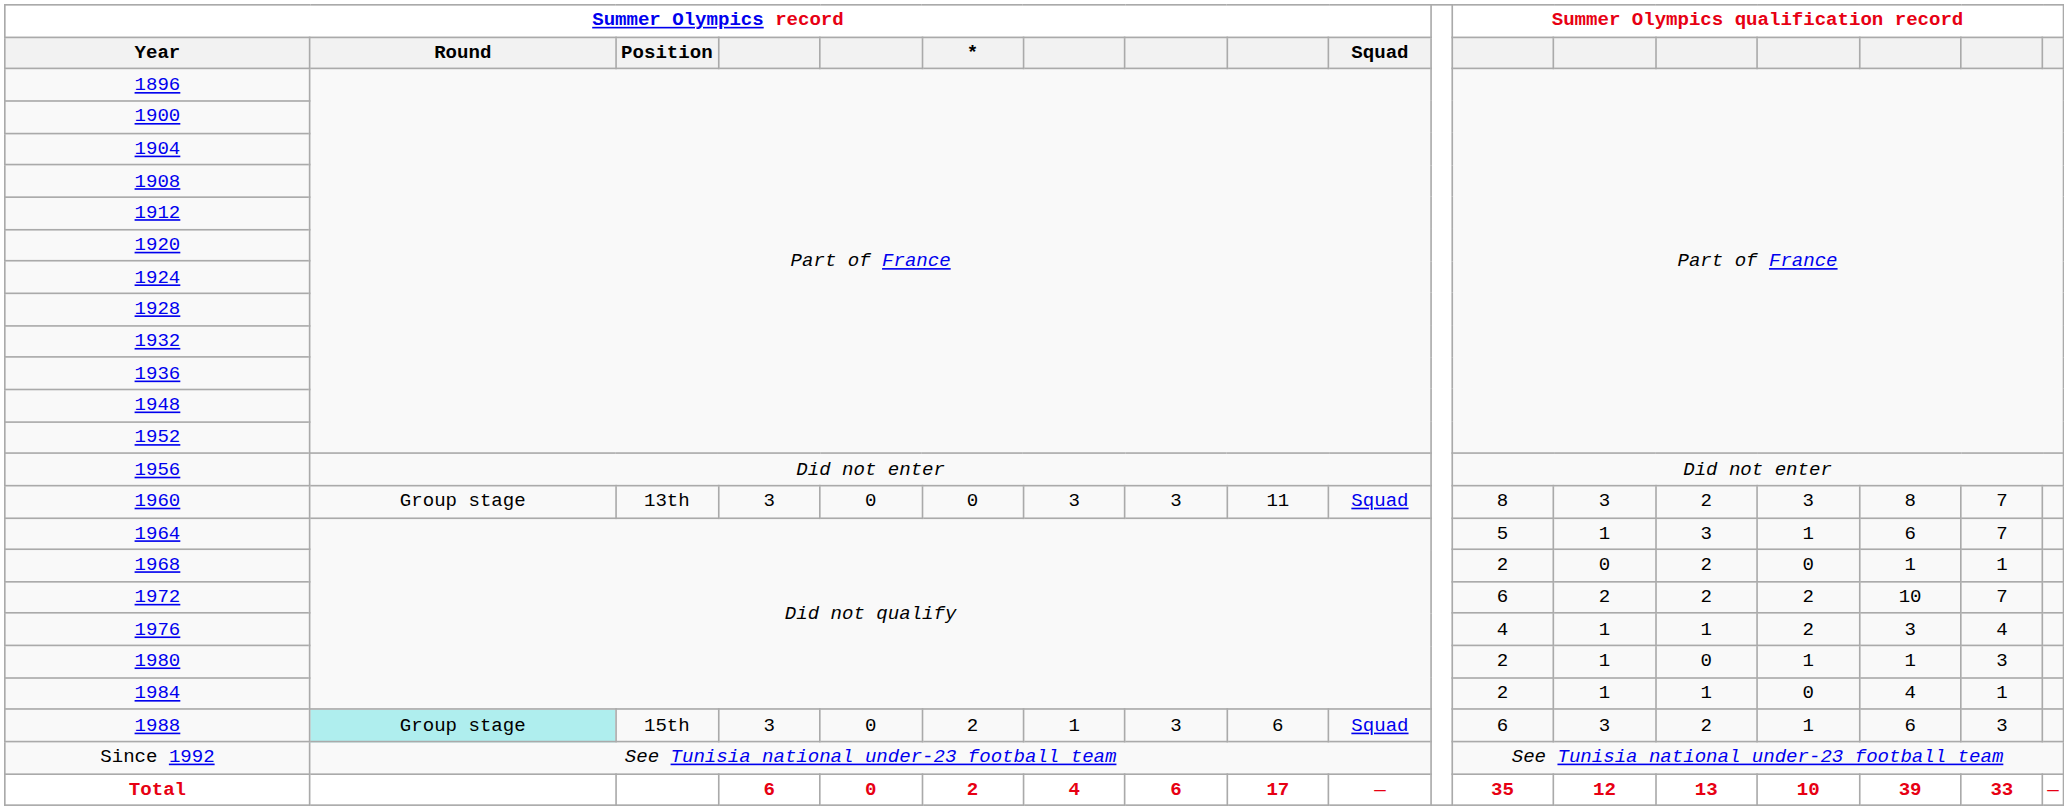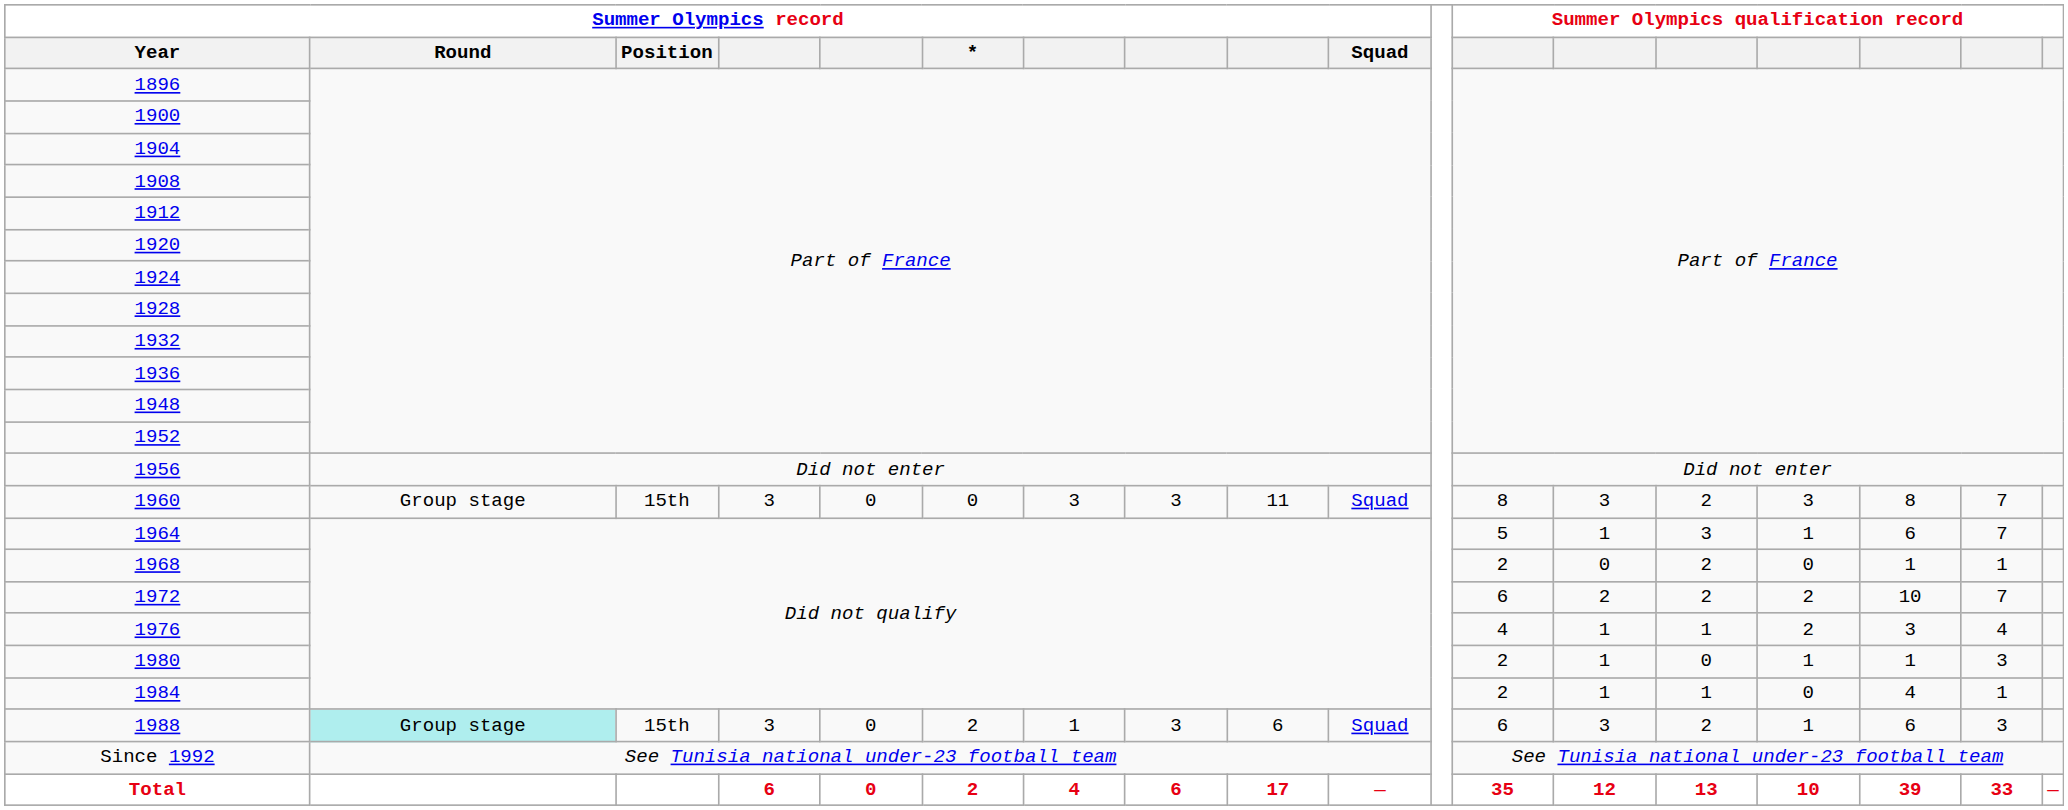(667, 501) 13th -> (667, 501) 15th
